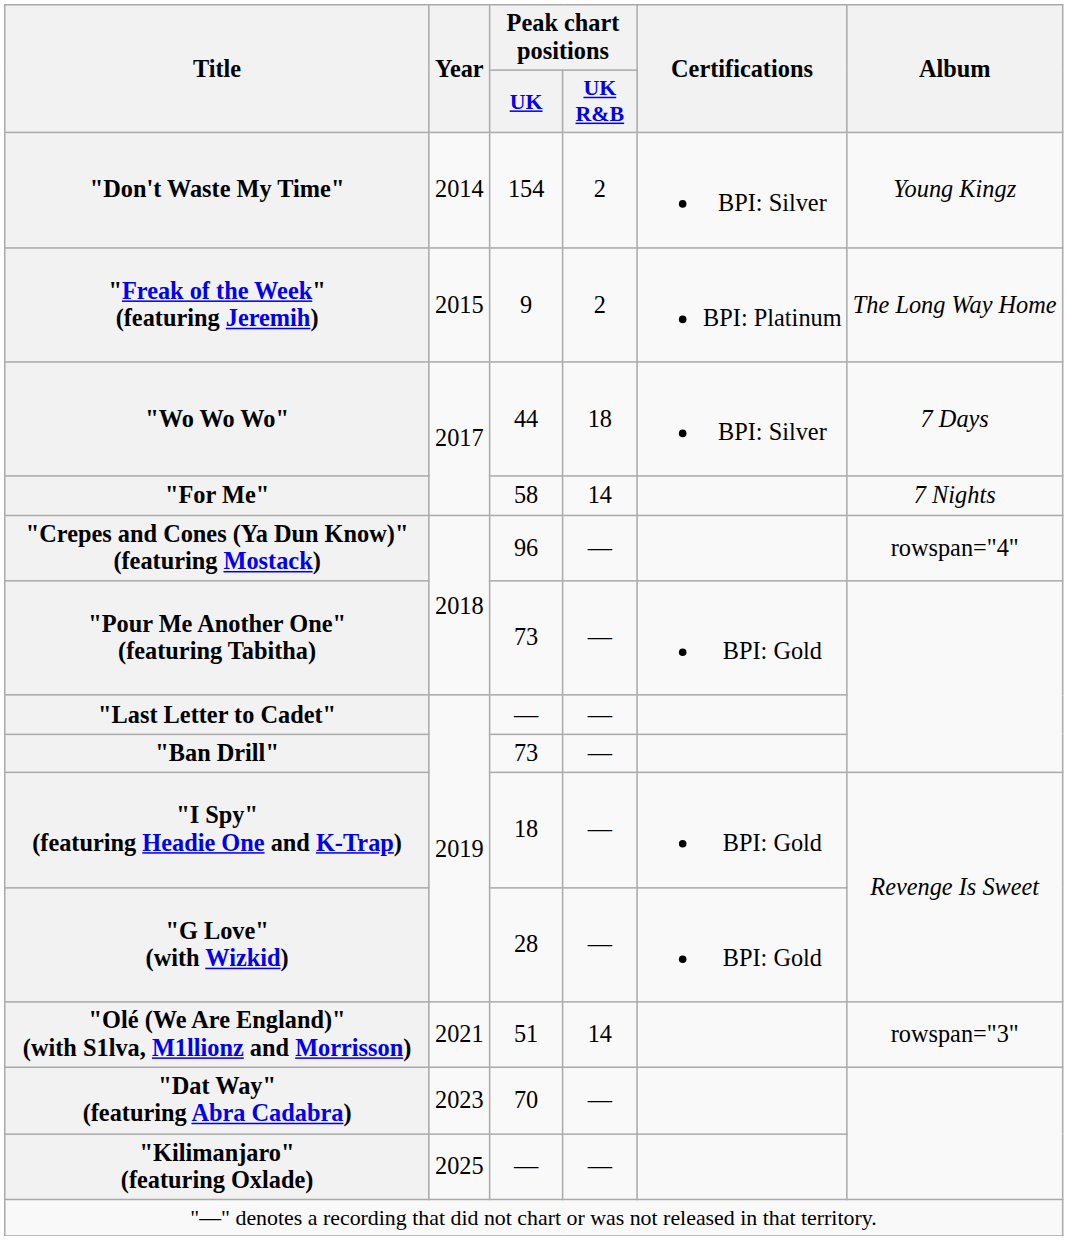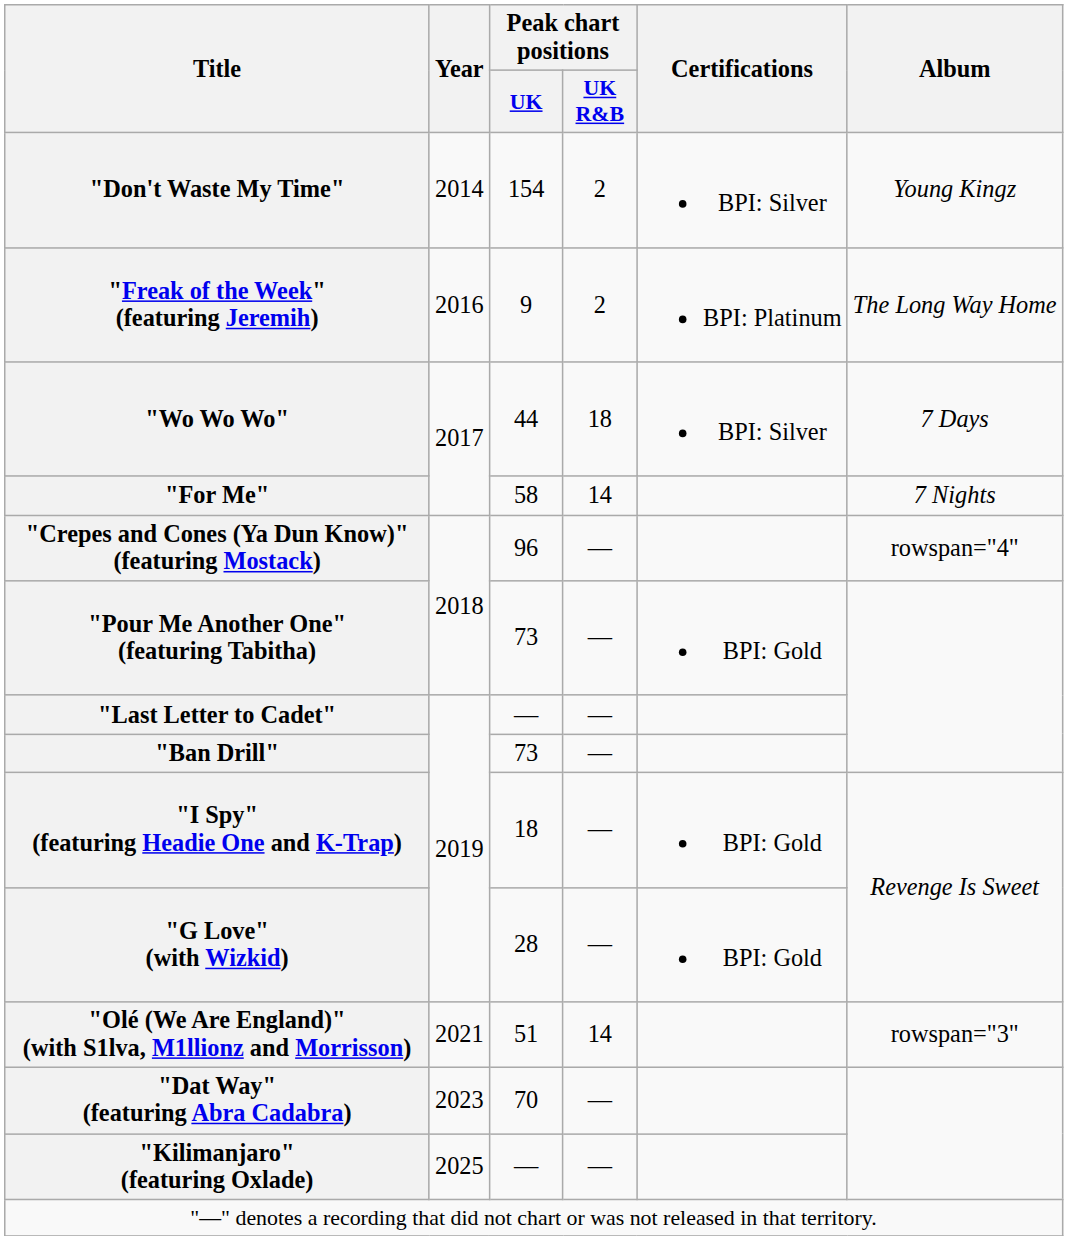(459, 304) 2015 -> (459, 304) 2016
